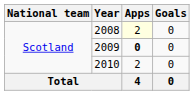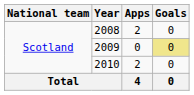(137, 30) lightyellow background -> (137, 30) no background
(137, 47) bold -> (137, 47) normal
(171, 47) no background -> (171, 47) khaki background
